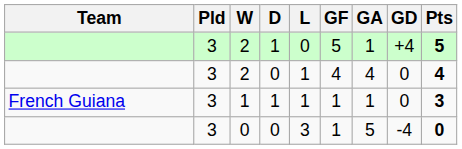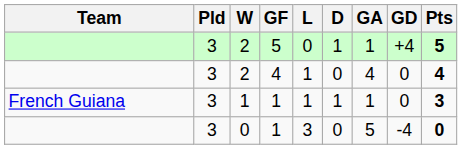columns swapped: (275, 18) <-> (336, 18)
